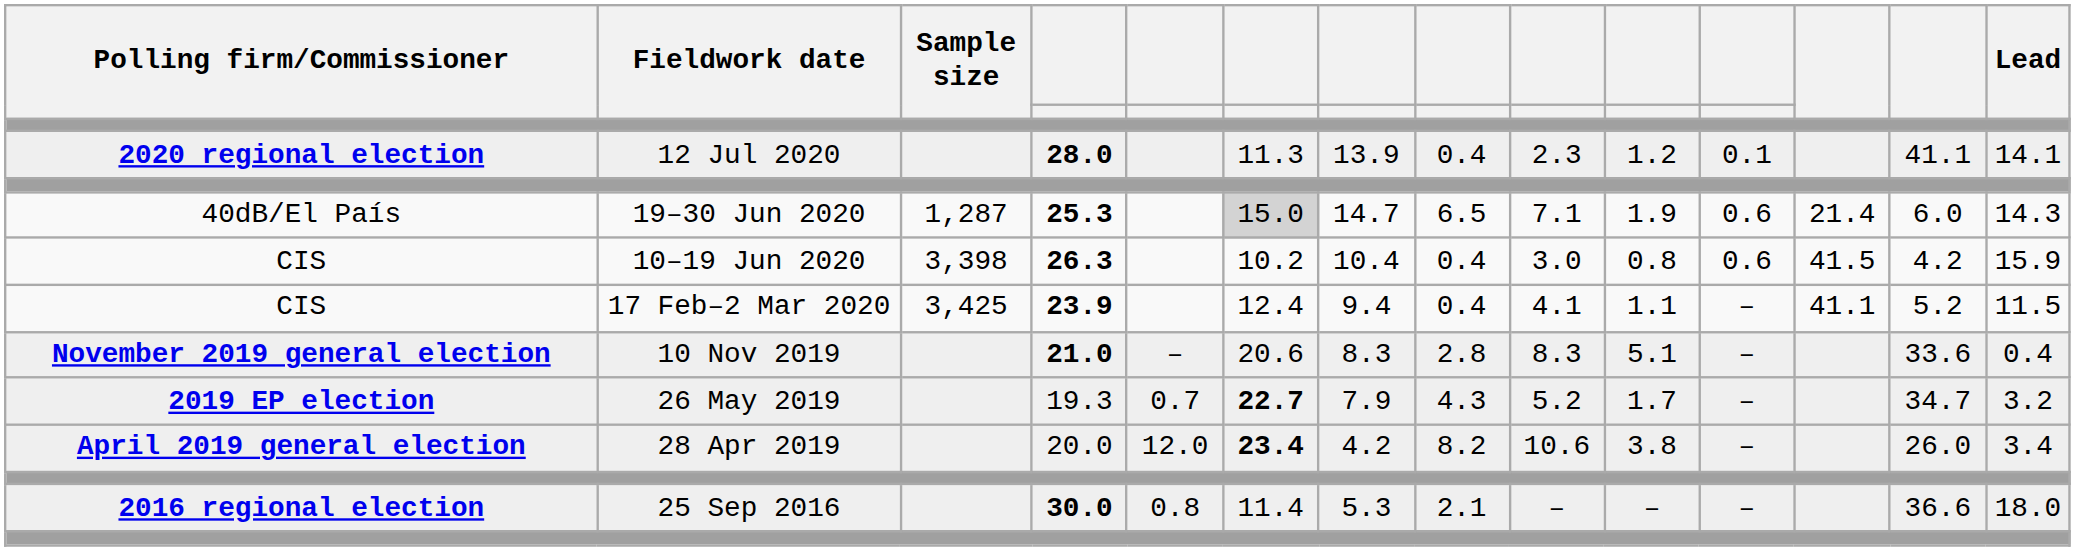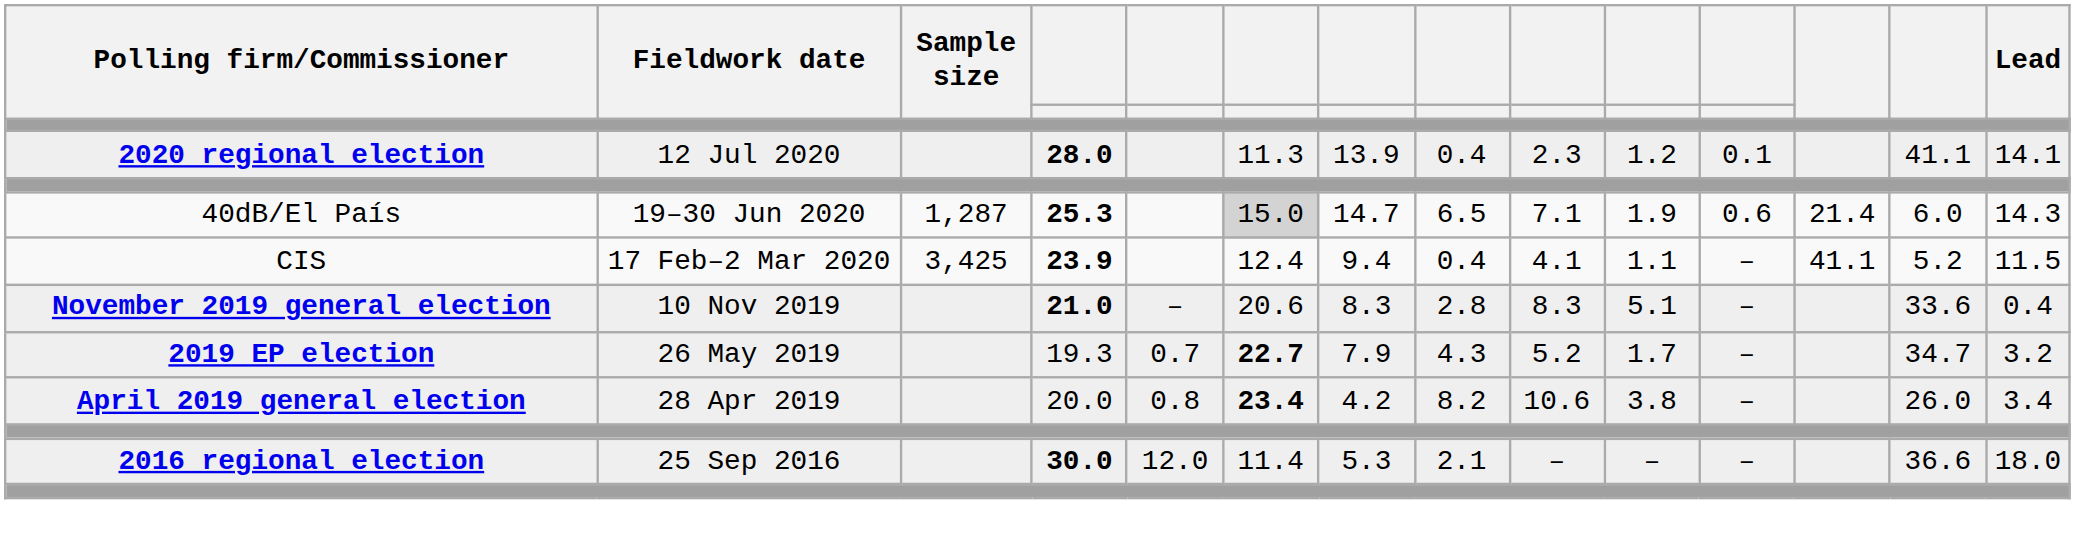- row: (749, 261)
(1175, 447) 12.0 -> (1175, 401) 0.8
(1175, 507) 0.8 -> (1175, 461) 12.0
